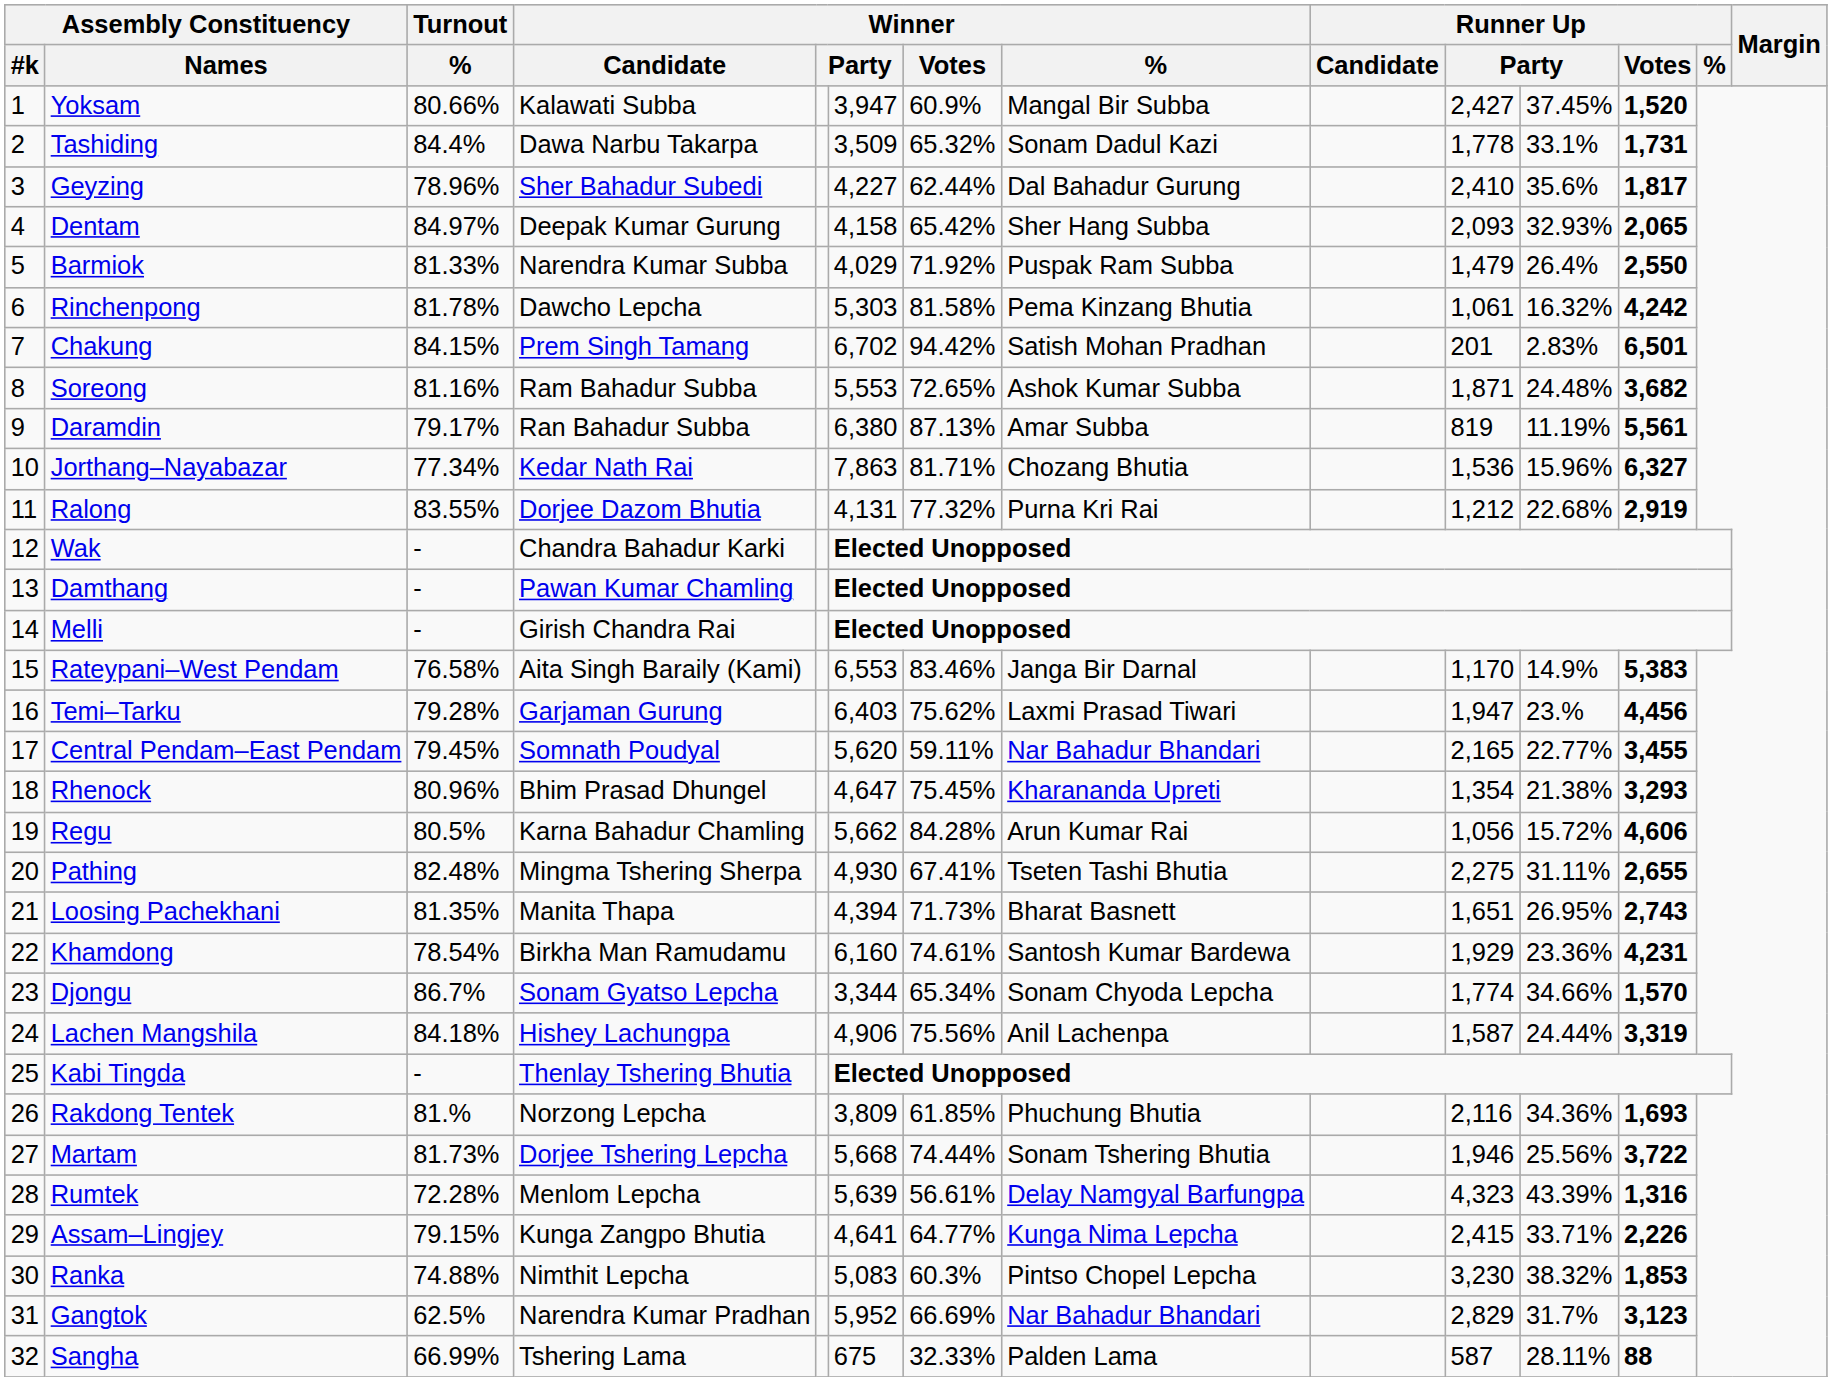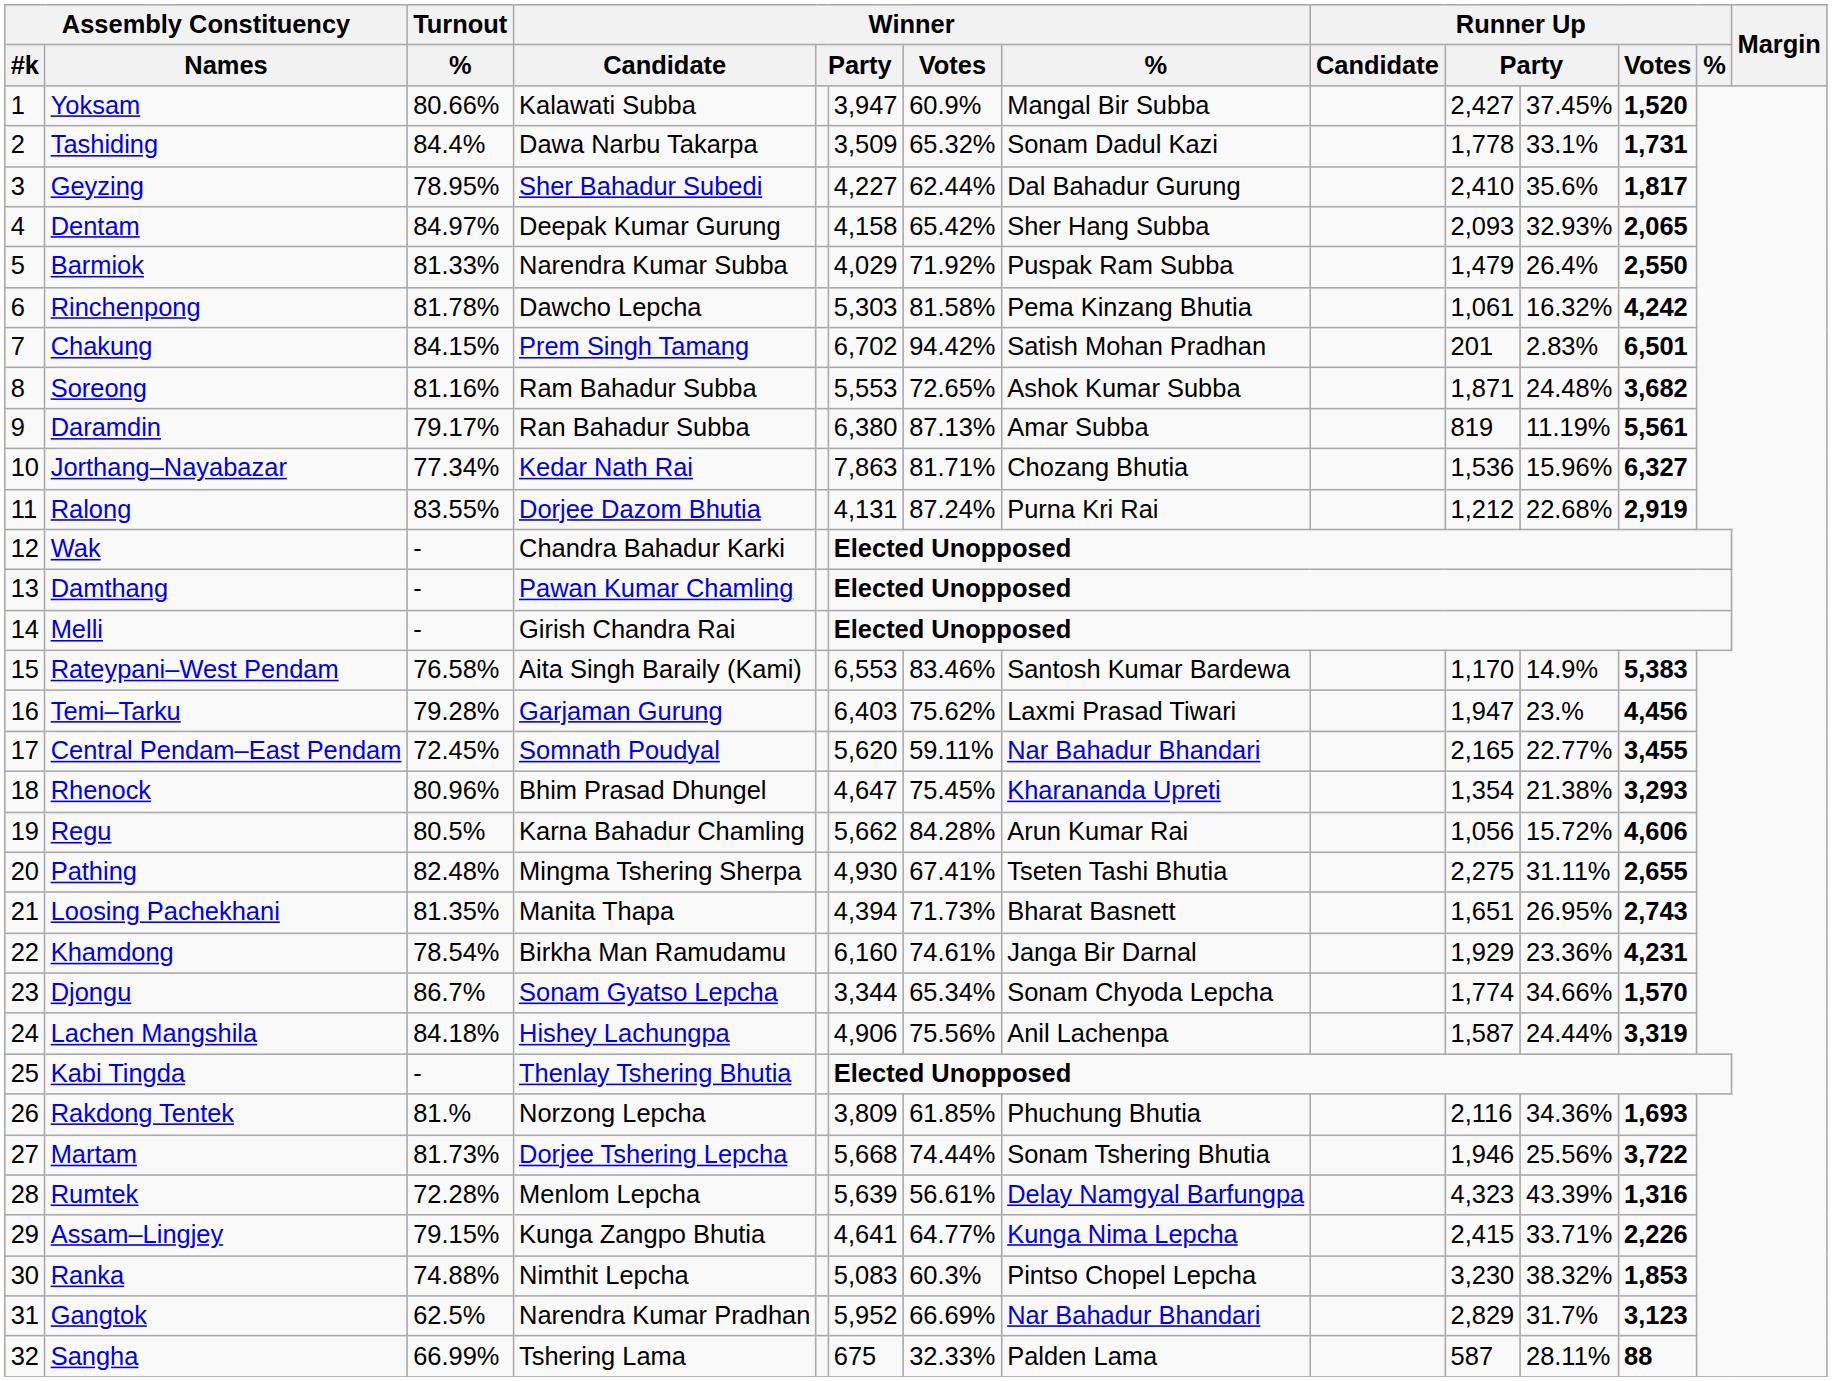(456, 186) 78.96% -> (456, 186) 78.95%
(952, 508) 77.32% -> (952, 508) 87.24%
(1102, 670) Janga Bir Darnal -> (1149, 670) Santosh Kumar Bardewa
(456, 750) 79.45% -> (456, 750) 72.45%
(1149, 952) Santosh Kumar Bardewa -> (1102, 952) Janga Bir Darnal
